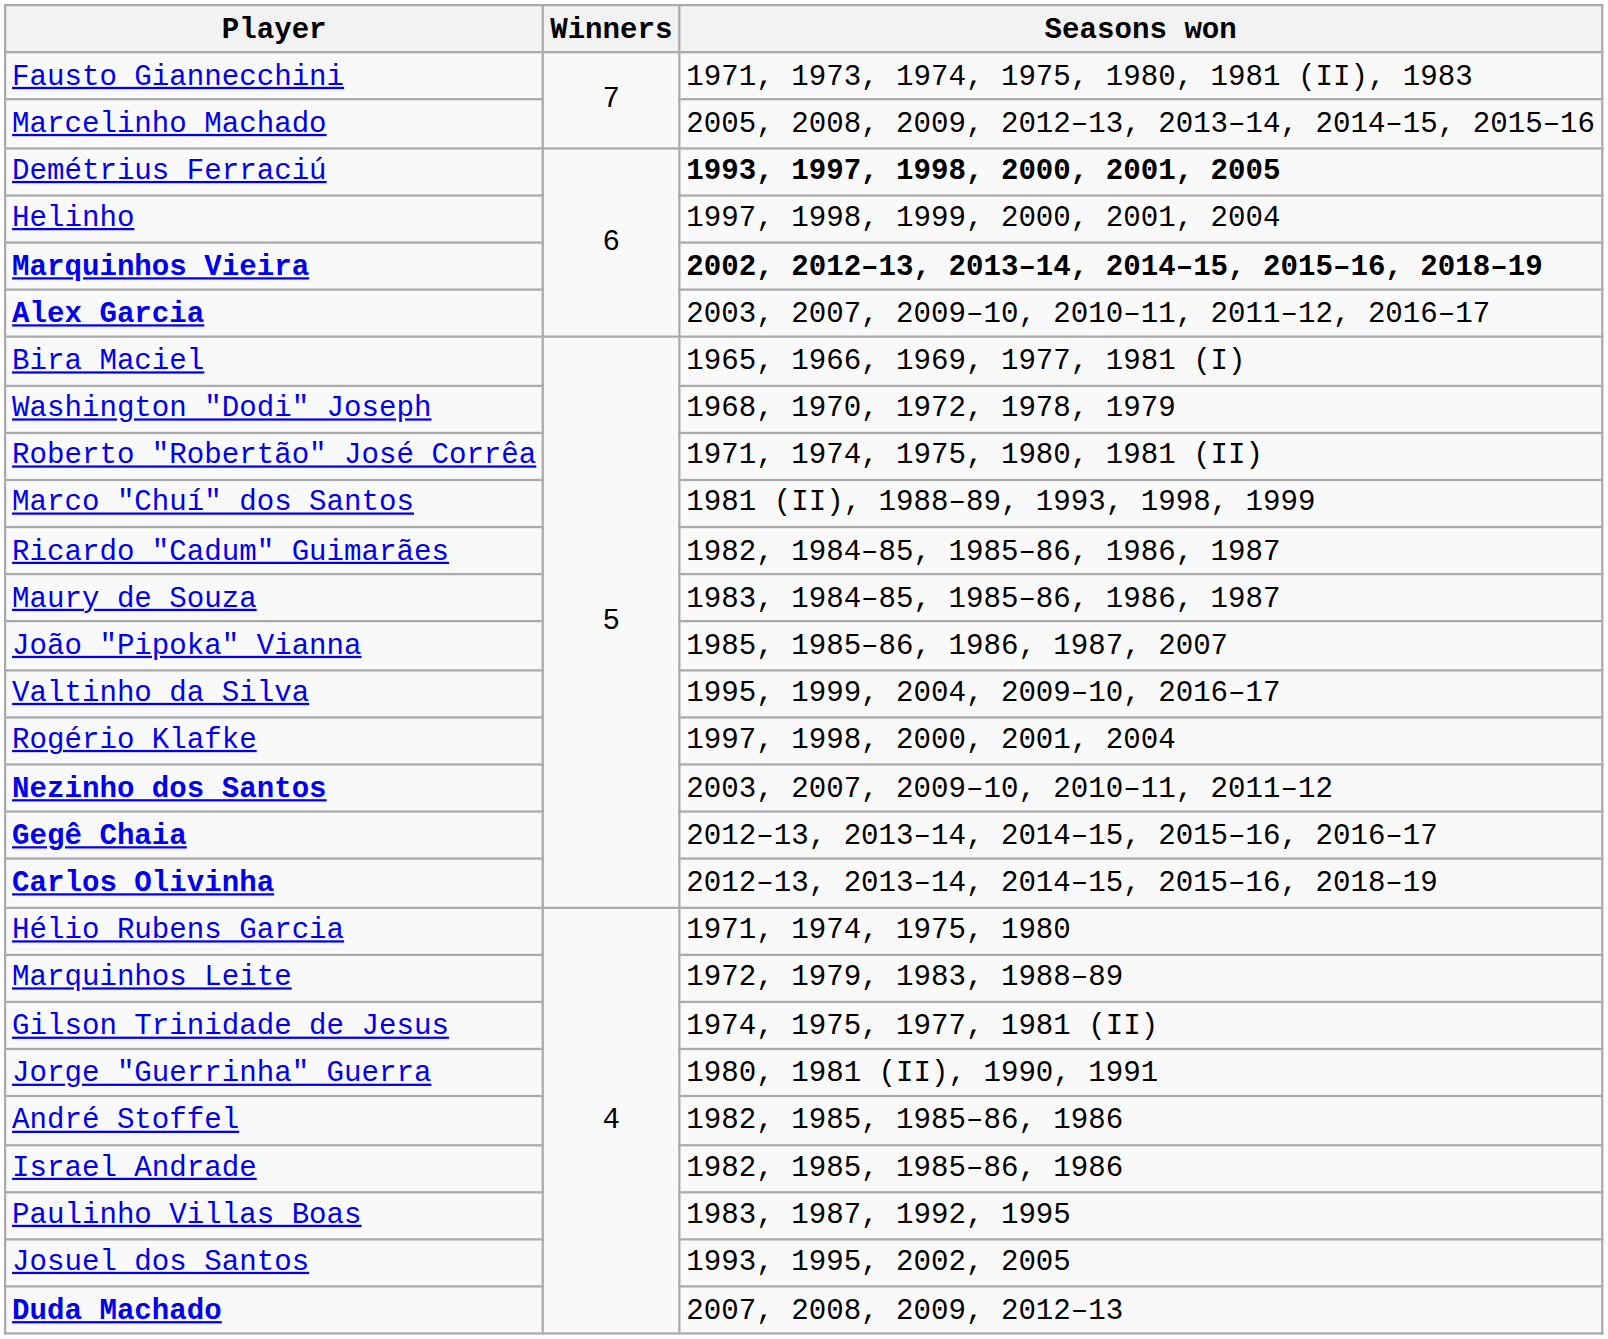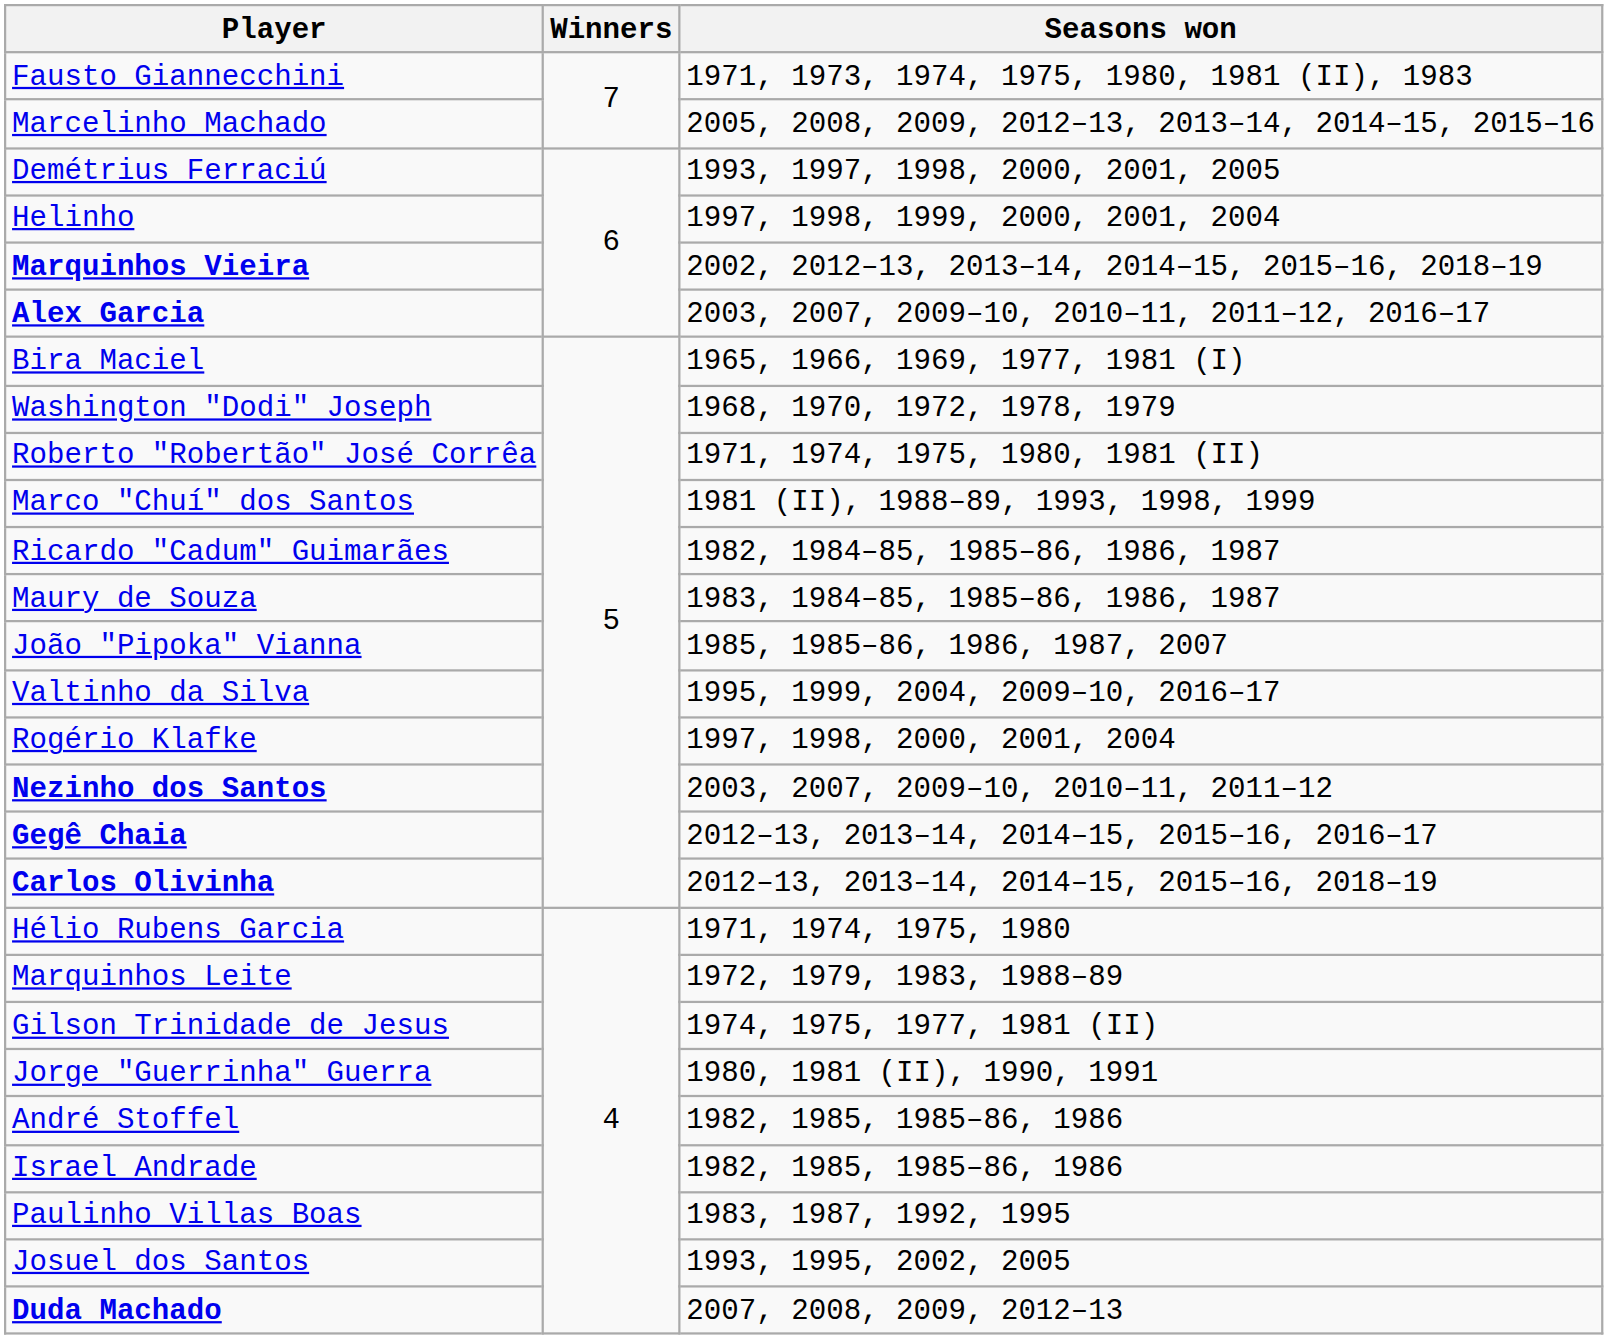(983, 171) bold -> (983, 171) normal
(1114, 266) bold -> (1114, 266) normal
